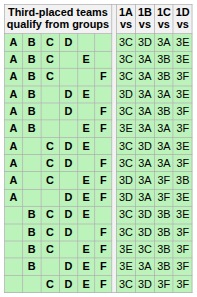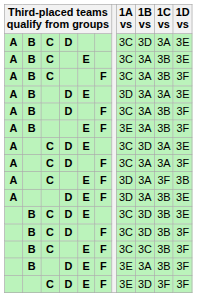(164, 128) 3A -> (164, 128) 3B
(164, 197) 3F -> (164, 197) 3B
(126, 249) 3E -> (126, 249) 3C
(126, 284) 3C -> (126, 284) 3E
